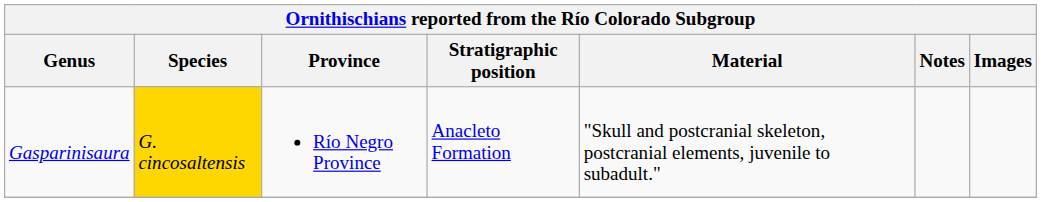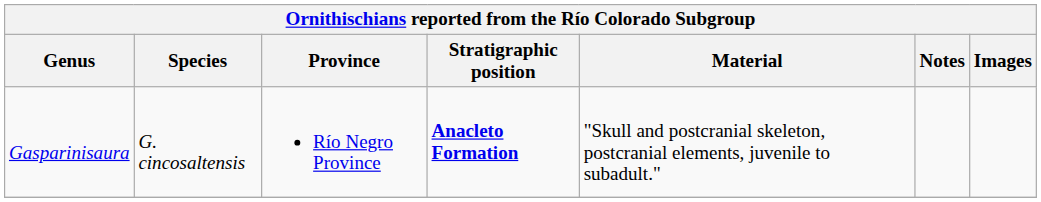(192, 152) gold background -> (192, 152) no background
(471, 141) normal -> (475, 141) bold
